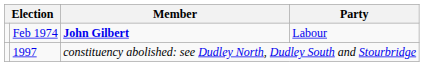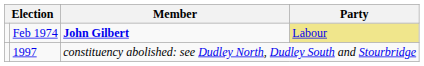(310, 33) no background -> (310, 33) khaki background
